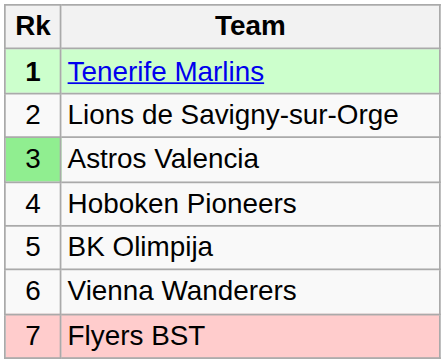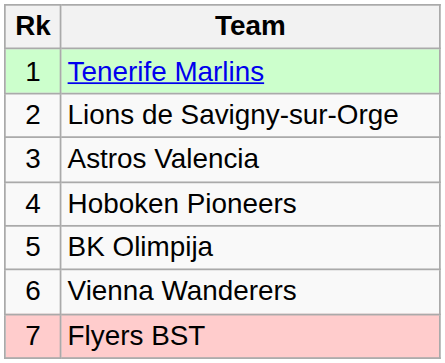(33, 70) bold -> (33, 70) normal
(33, 159) lightgreen background -> (33, 159) no background
